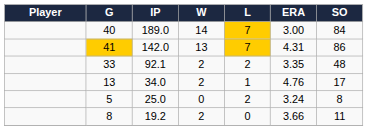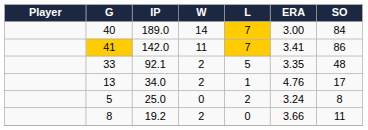(201, 47) 13 -> (201, 47) 11
(294, 47) 4.31 -> (294, 47) 3.41
(247, 64) 2 -> (247, 64) 5
